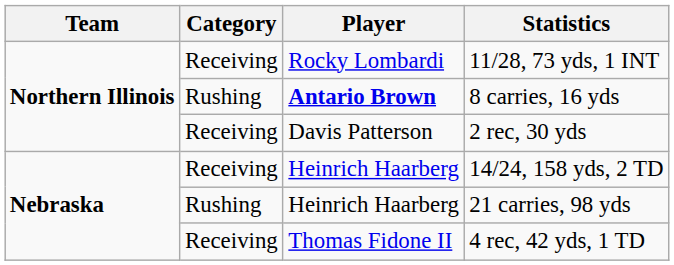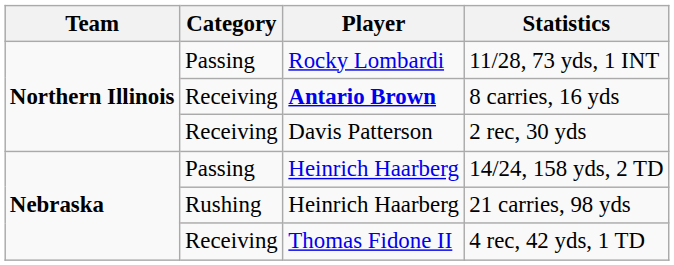(231, 59) Receiving -> (220, 59) Passing
(223, 96) Rushing -> (231, 96) Receiving
(231, 168) Receiving -> (220, 168) Passing
